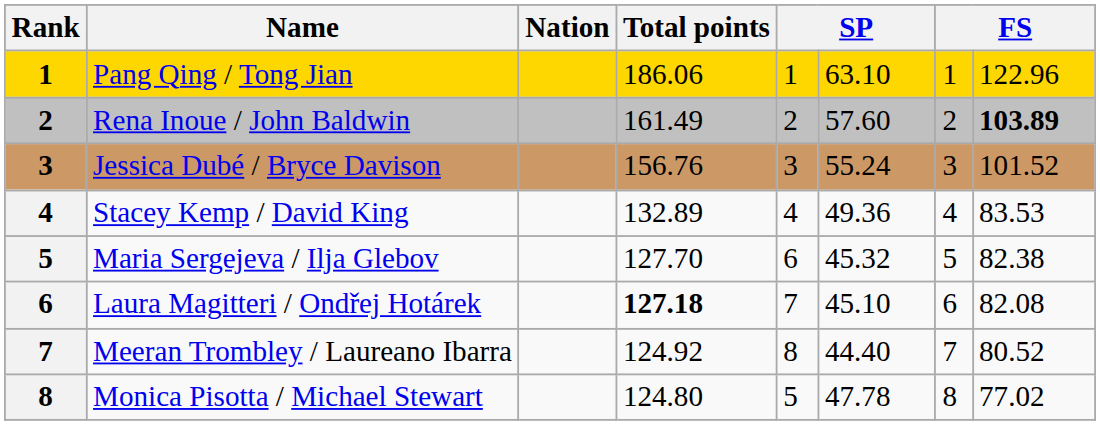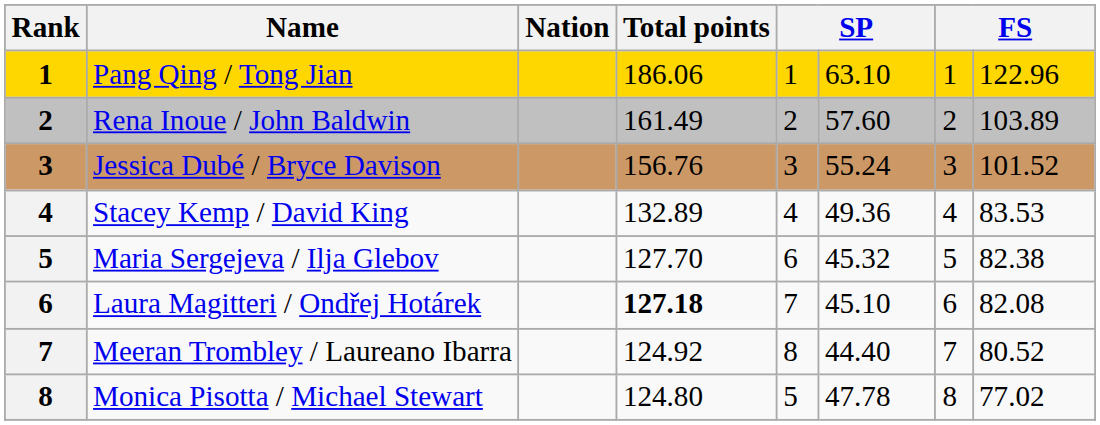(1019, 119) bold -> (1019, 119) normal
